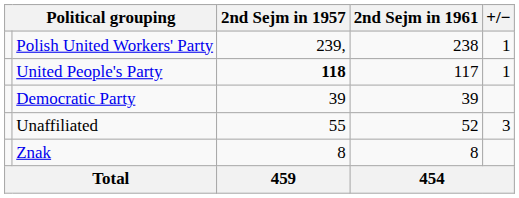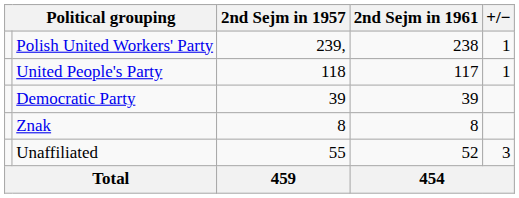(334, 71) bold -> (333, 71) normal
rows swapped: (34, 152) <-> (57, 125)
